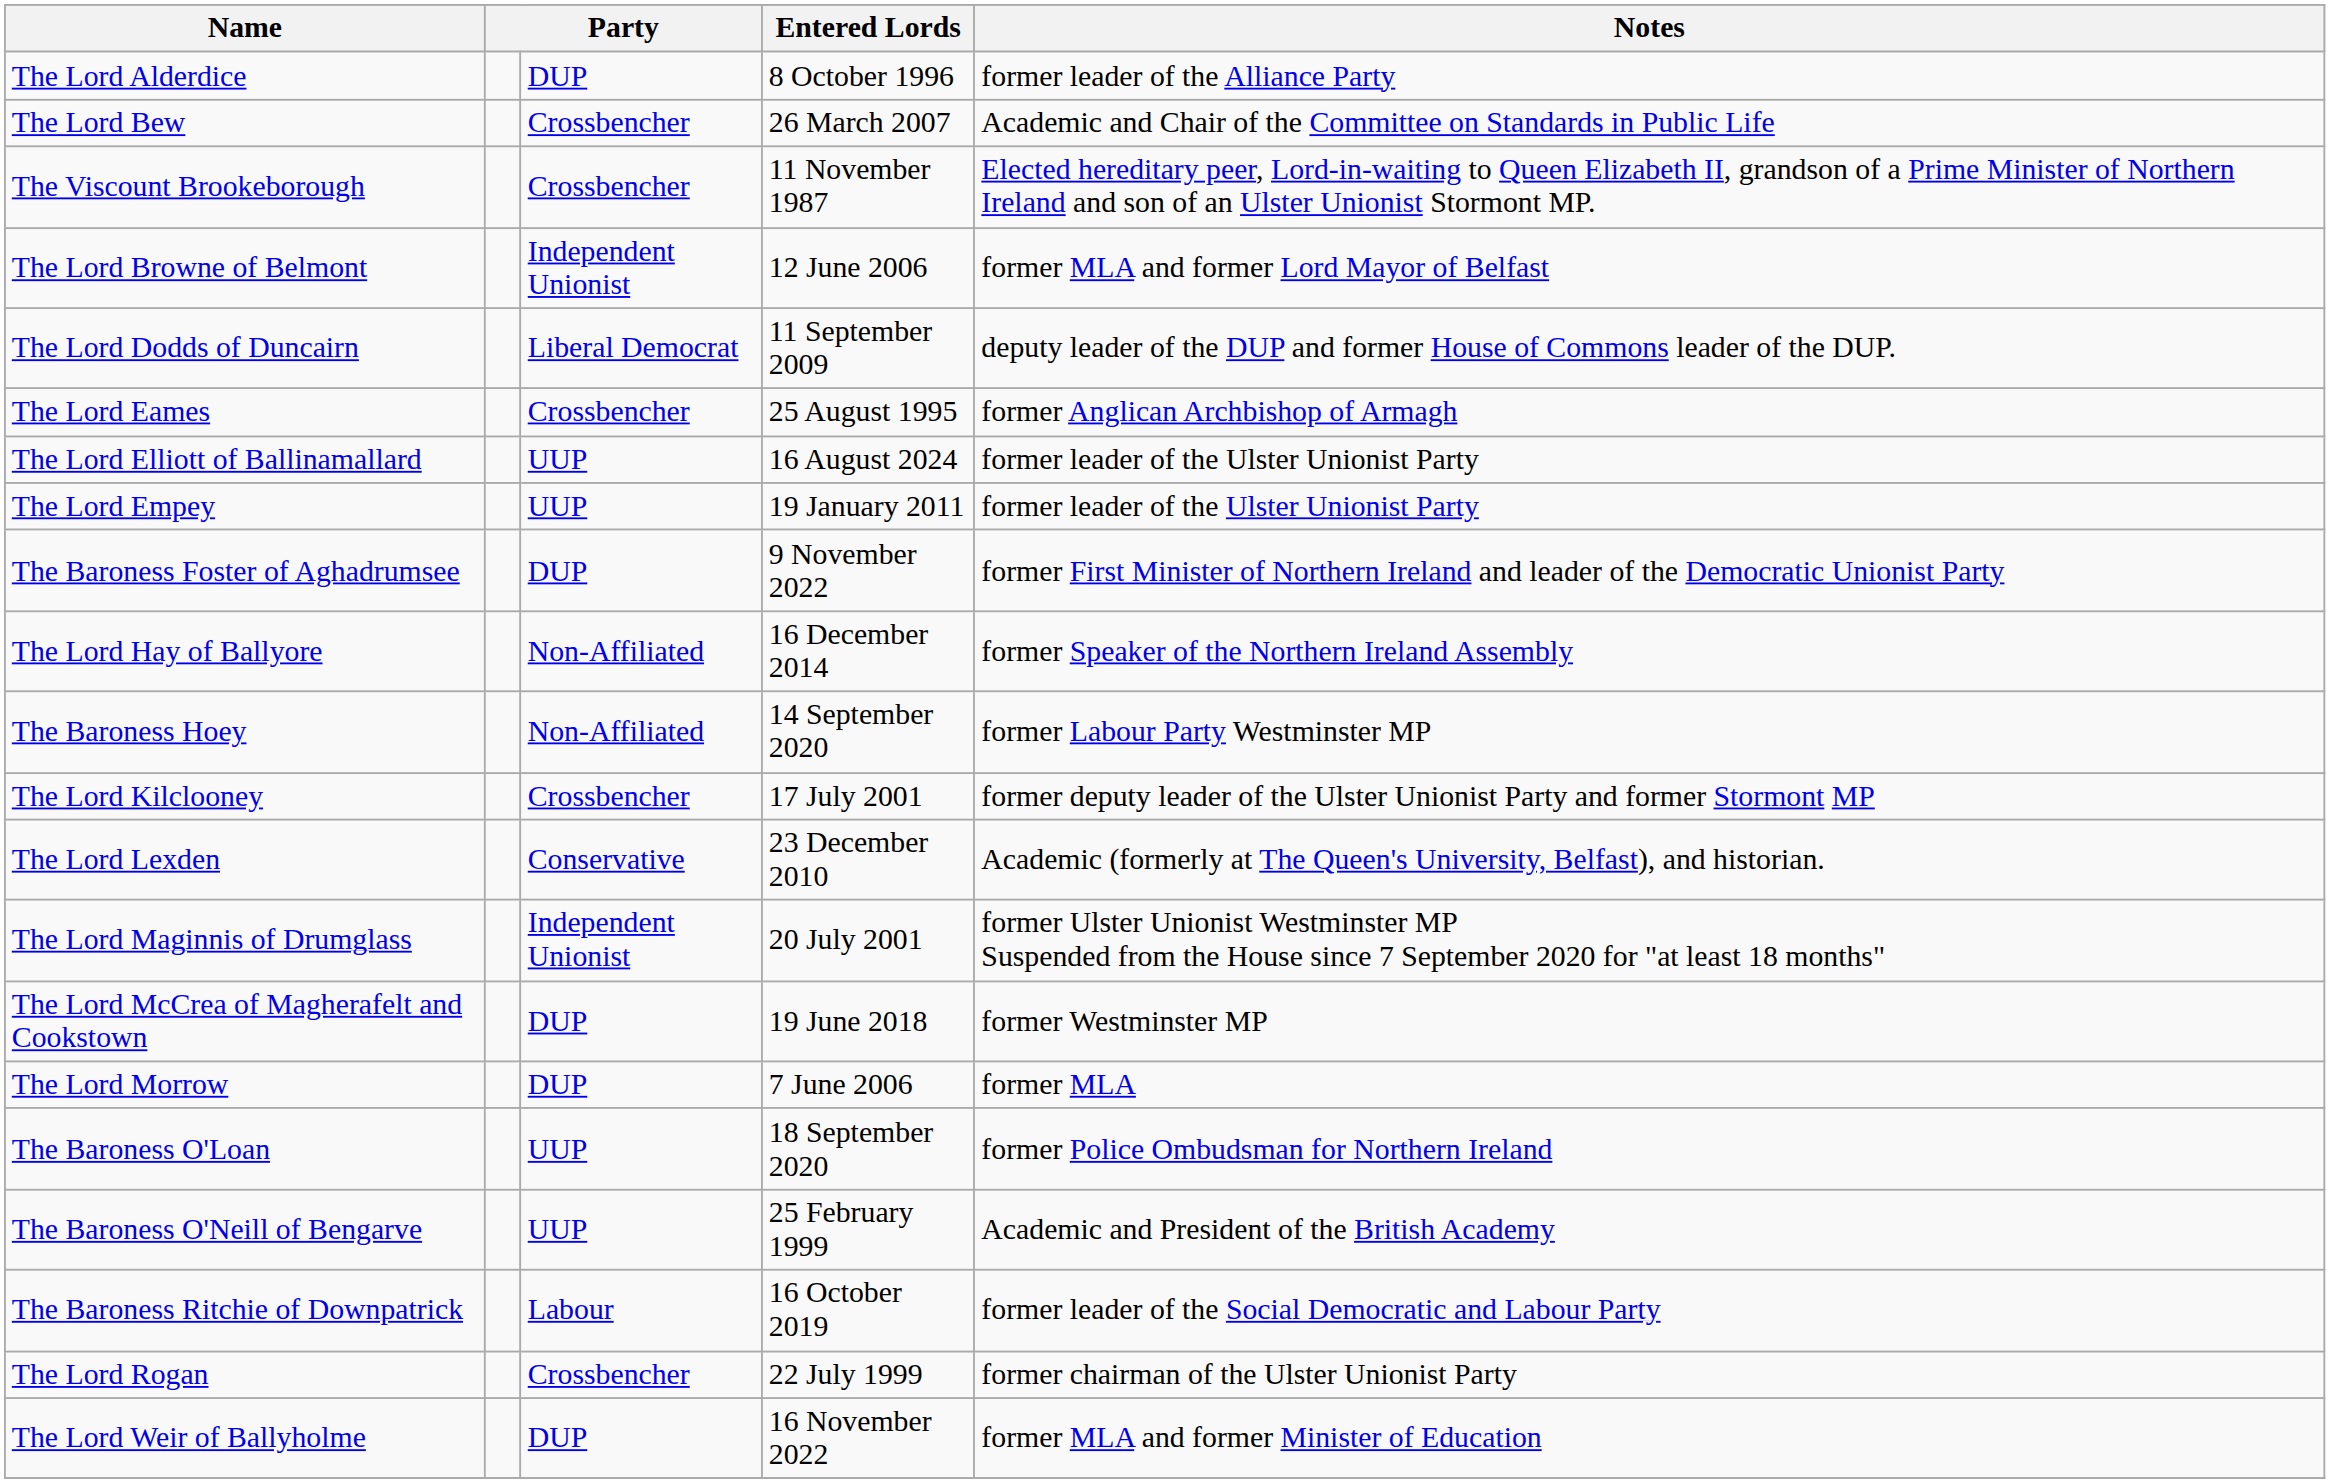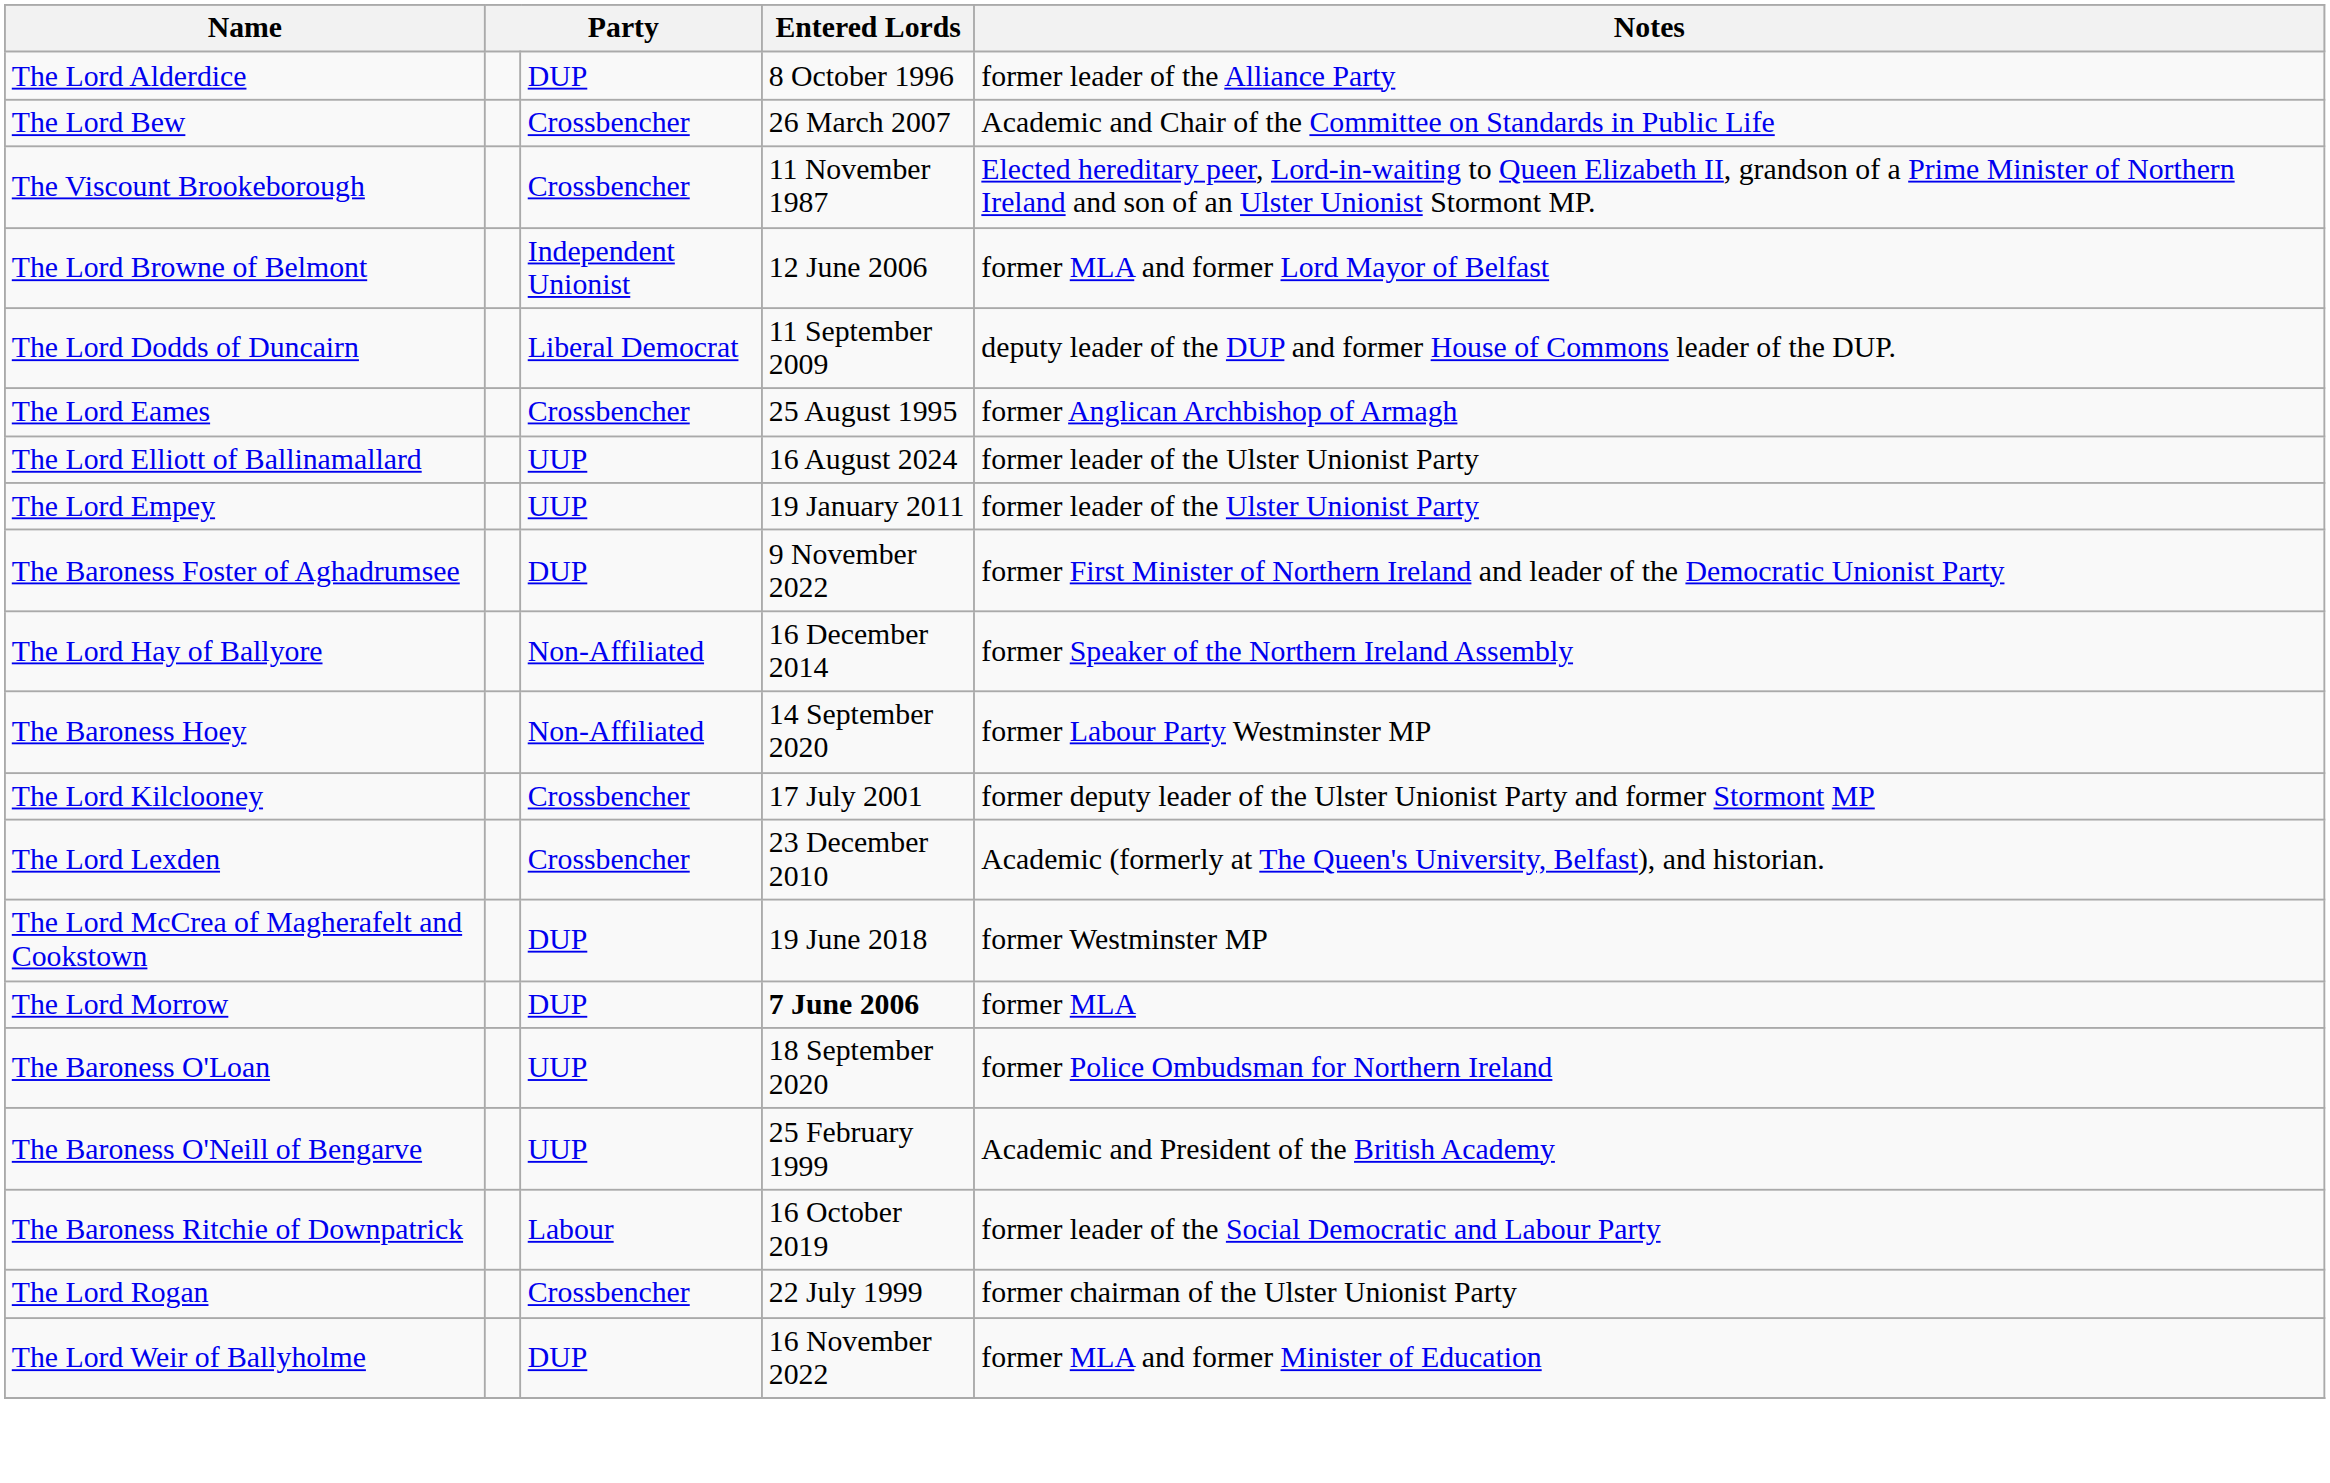(606, 859) Conservative -> (609, 859) Crossbencher
- row: (212, 939)
(841, 1084) normal -> (844, 1003) bold
